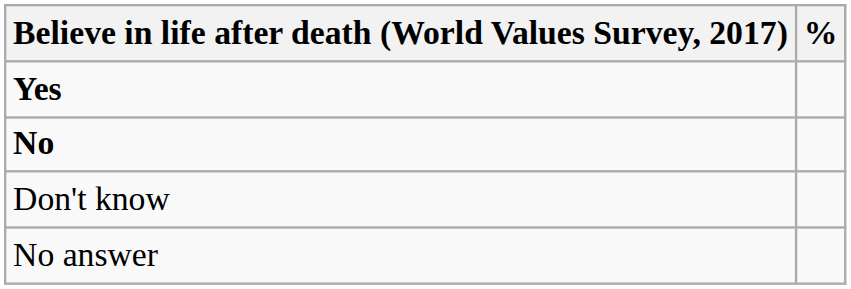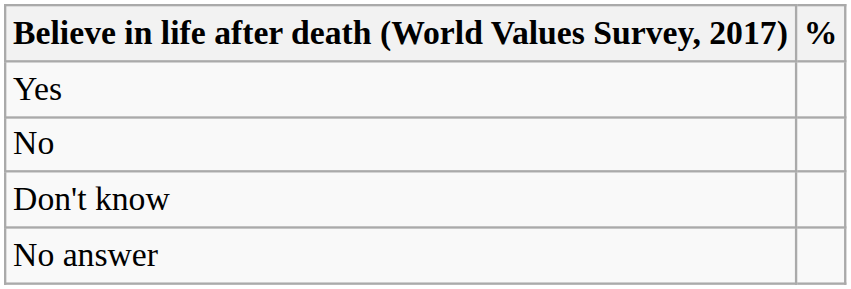(37, 88) bold -> (38, 88) normal
(34, 143) bold -> (34, 143) normal
